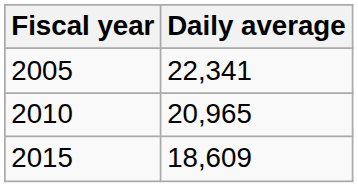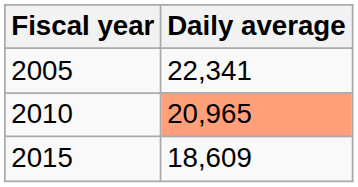(209, 114) no background -> (209, 114) lightsalmon background
